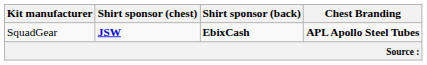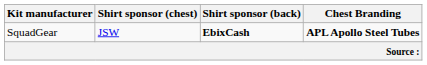(109, 32) bold -> (108, 32) normal
